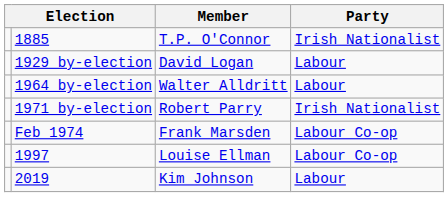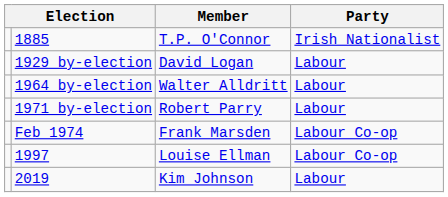(367, 109) Irish Nationalist -> (320, 109) Labour
